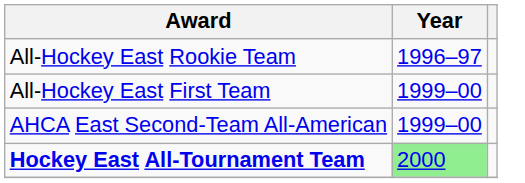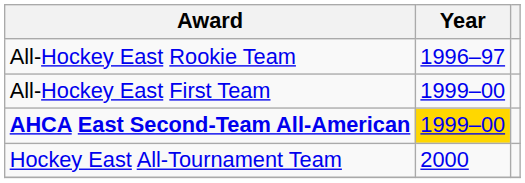(198, 125) normal -> (210, 125) bold
(439, 125) no background -> (463, 125) gold background
(187, 159) bold -> (176, 159) normal
(421, 159) lightgreen background -> (445, 159) no background
